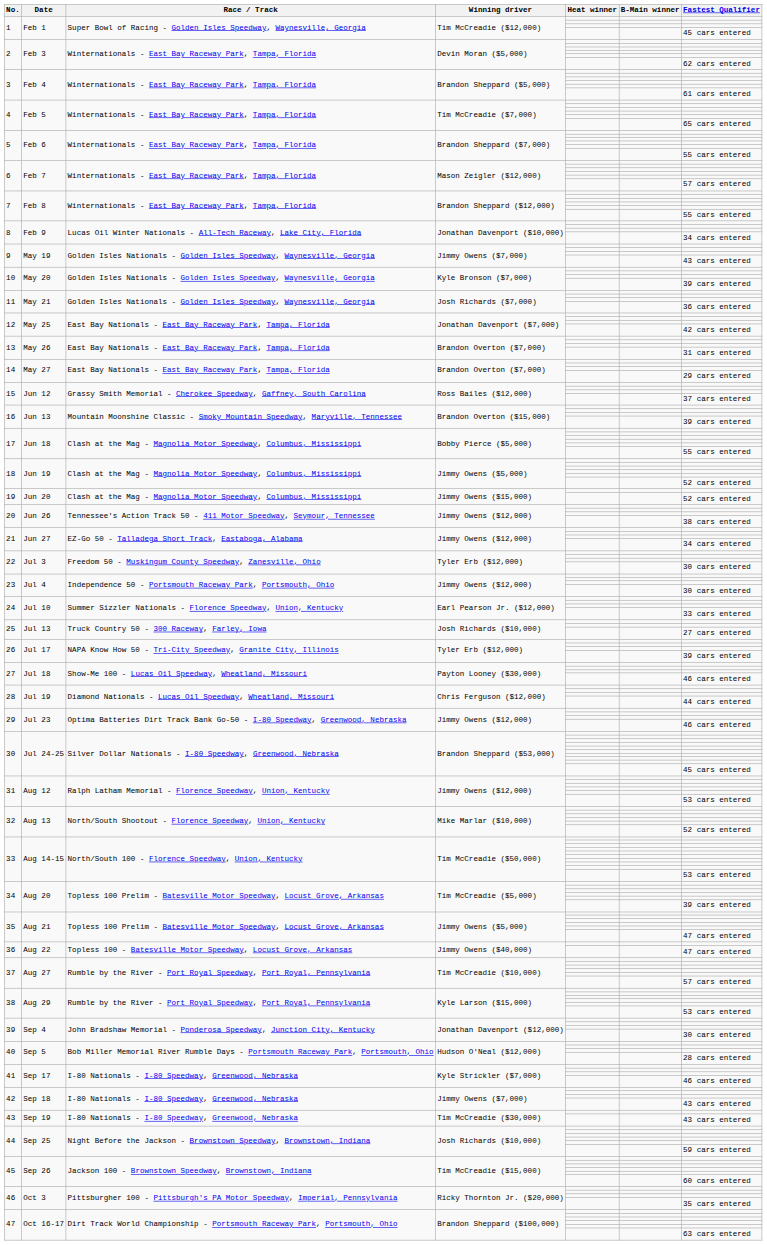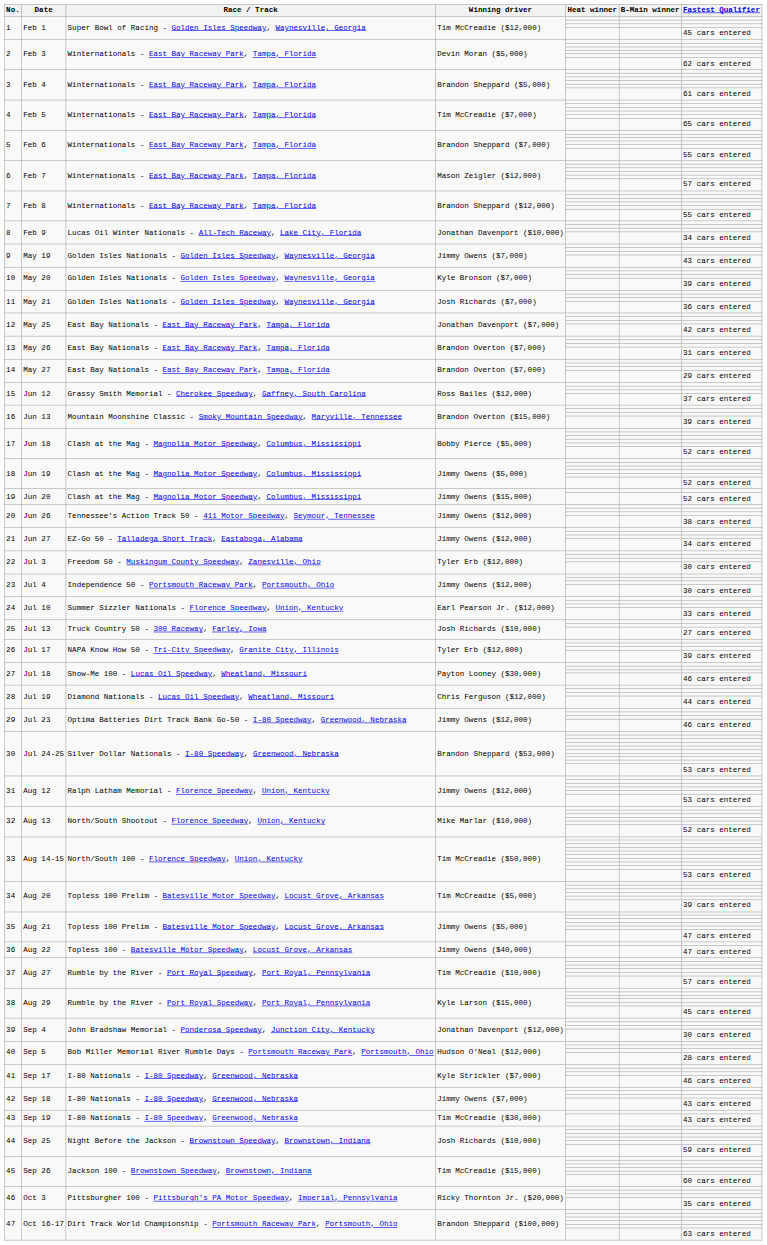(717, 453) 55 cars entered -> (717, 453) 52 cars entered
(717, 770) 45 cars entered -> (717, 770) 53 cars entered
(717, 1013) 53 cars entered -> (717, 1013) 45 cars entered
